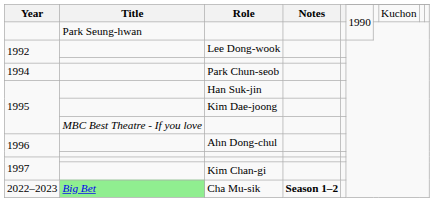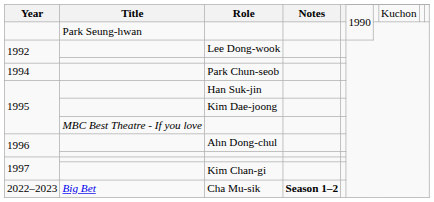(79, 188) lightgreen background -> (79, 188) no background
